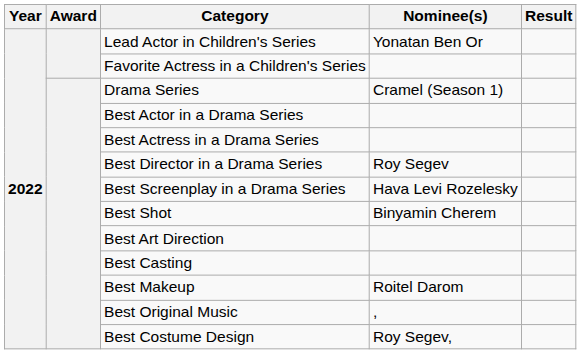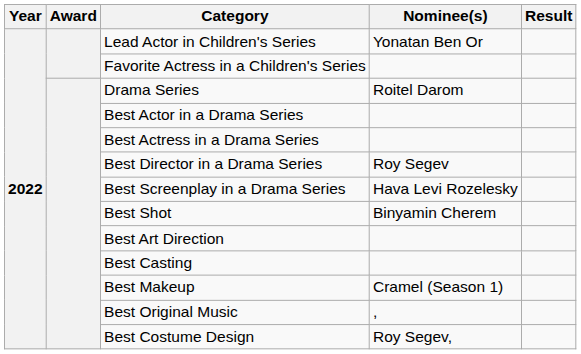(438, 90) Cramel (Season 1) -> (418, 90) Roitel Darom
(418, 287) Roitel Darom -> (438, 287) Cramel (Season 1)
